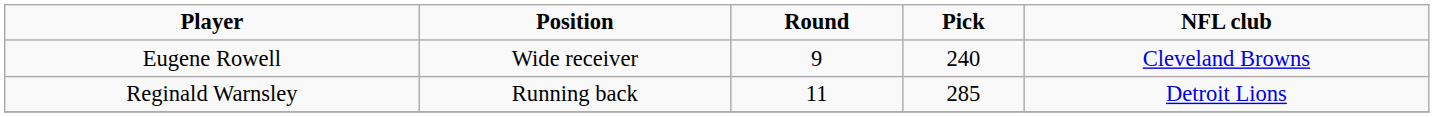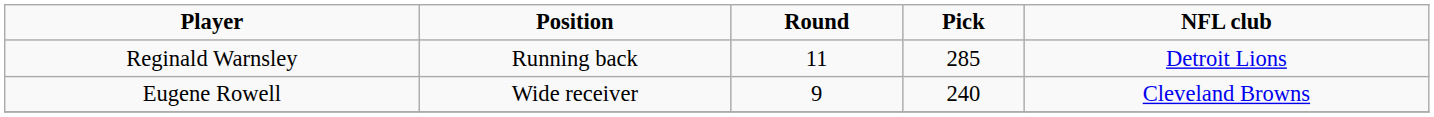rows swapped: (212, 58) <-> (212, 93)
